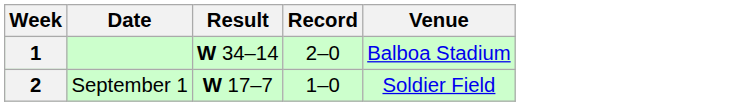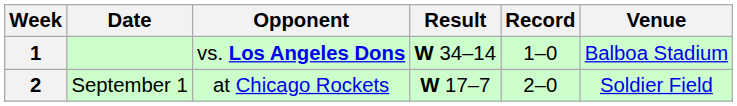+ column: (301, 20)
(323, 52) 2–0 -> (540, 52) 1–0
(323, 85) 1–0 -> (540, 85) 2–0
